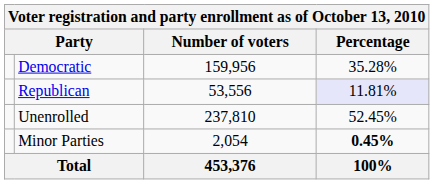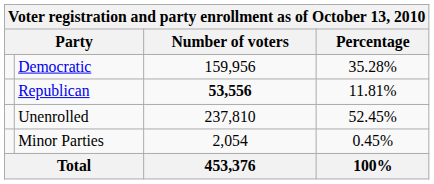(230, 91) normal -> (230, 91) bold
(373, 91) lavender background -> (373, 91) no background
(373, 141) bold -> (373, 141) normal
